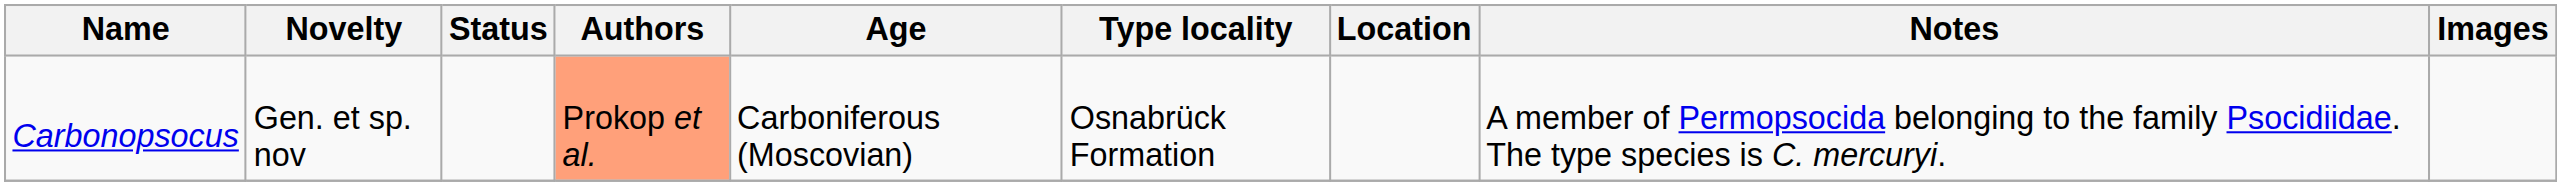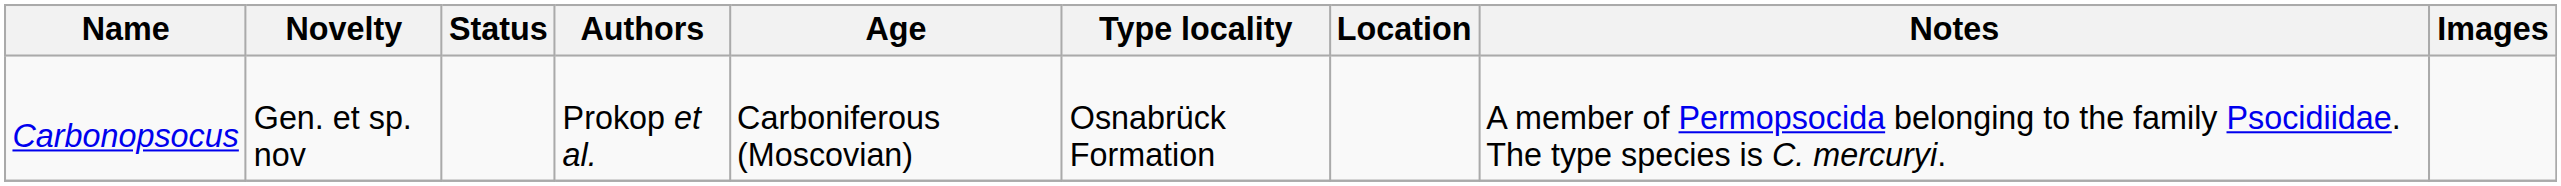(632, 135) lightsalmon background -> (632, 135) no background
